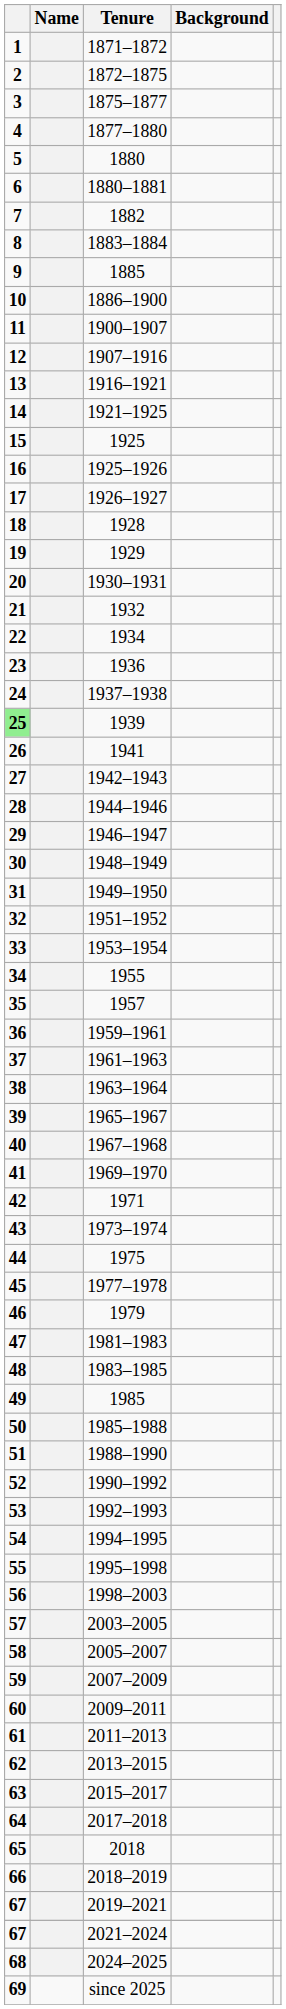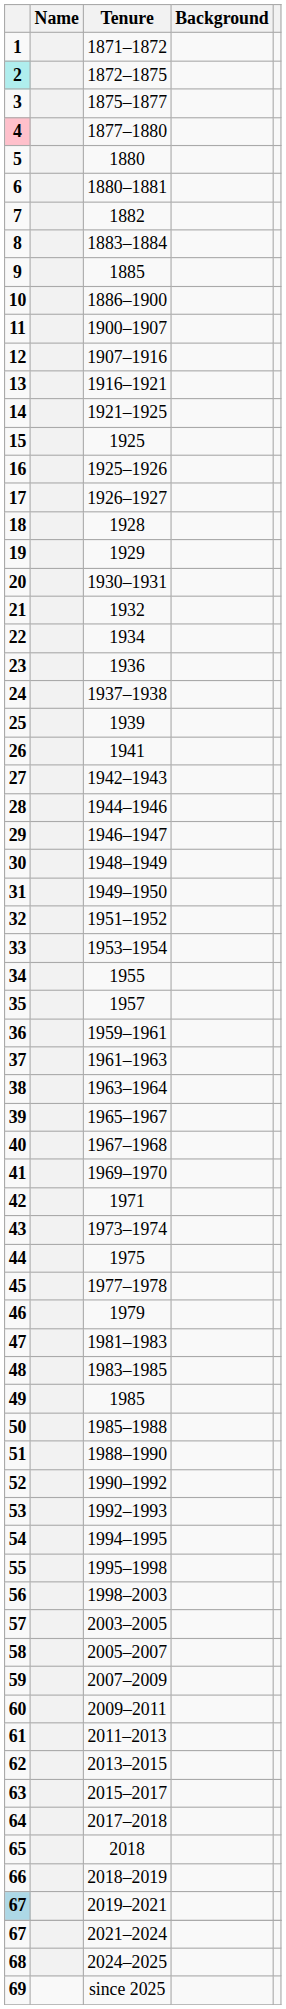(18, 74) no background -> (18, 74) paleturquoise background
(18, 131) no background -> (18, 131) pink background
(18, 722) lightgreen background -> (18, 722) no background
(18, 1905) no background -> (18, 1905) lightblue background
